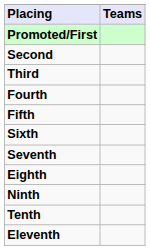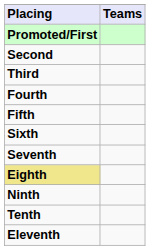(27, 174) no background -> (27, 174) khaki background
